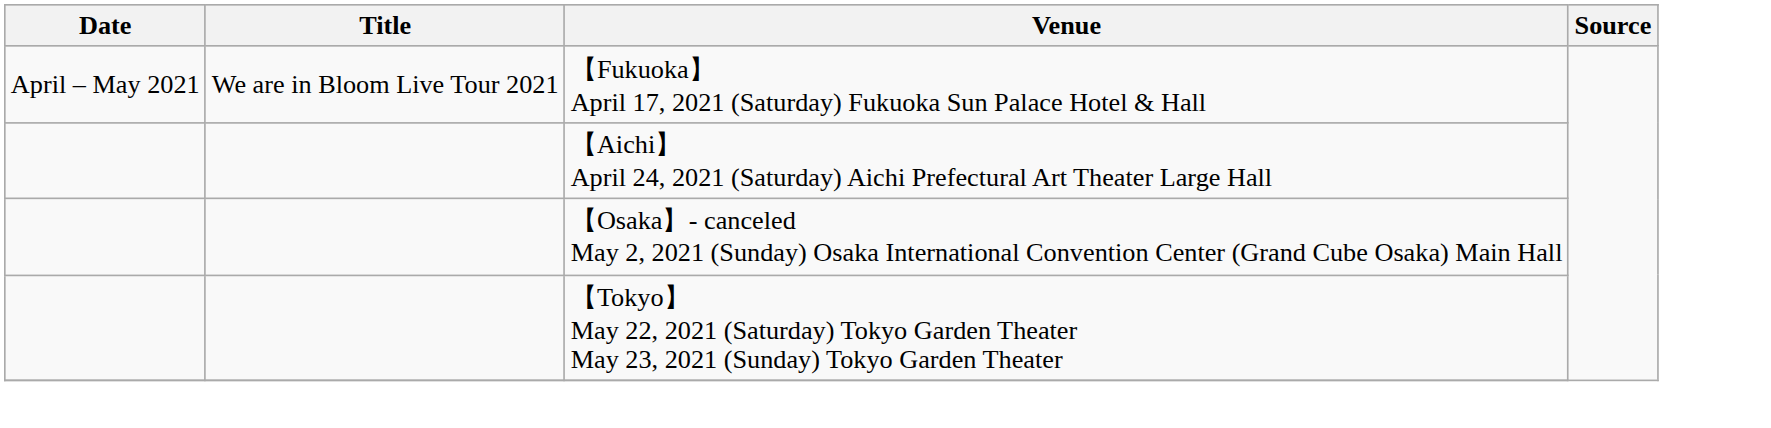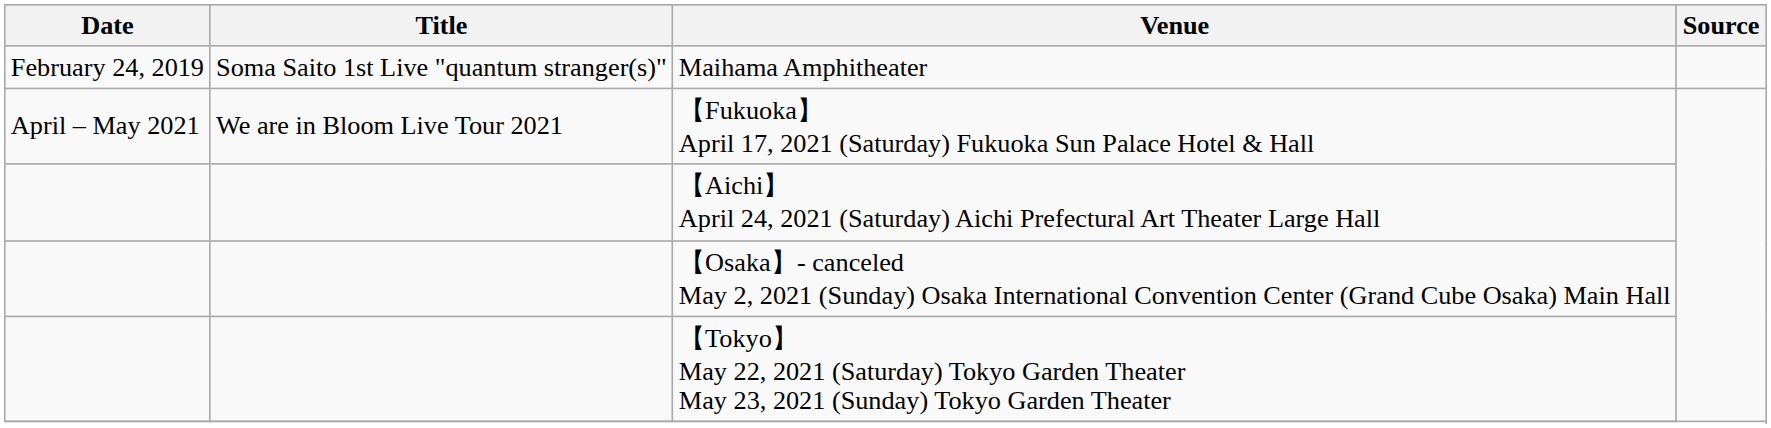+ row: (803, 66)
